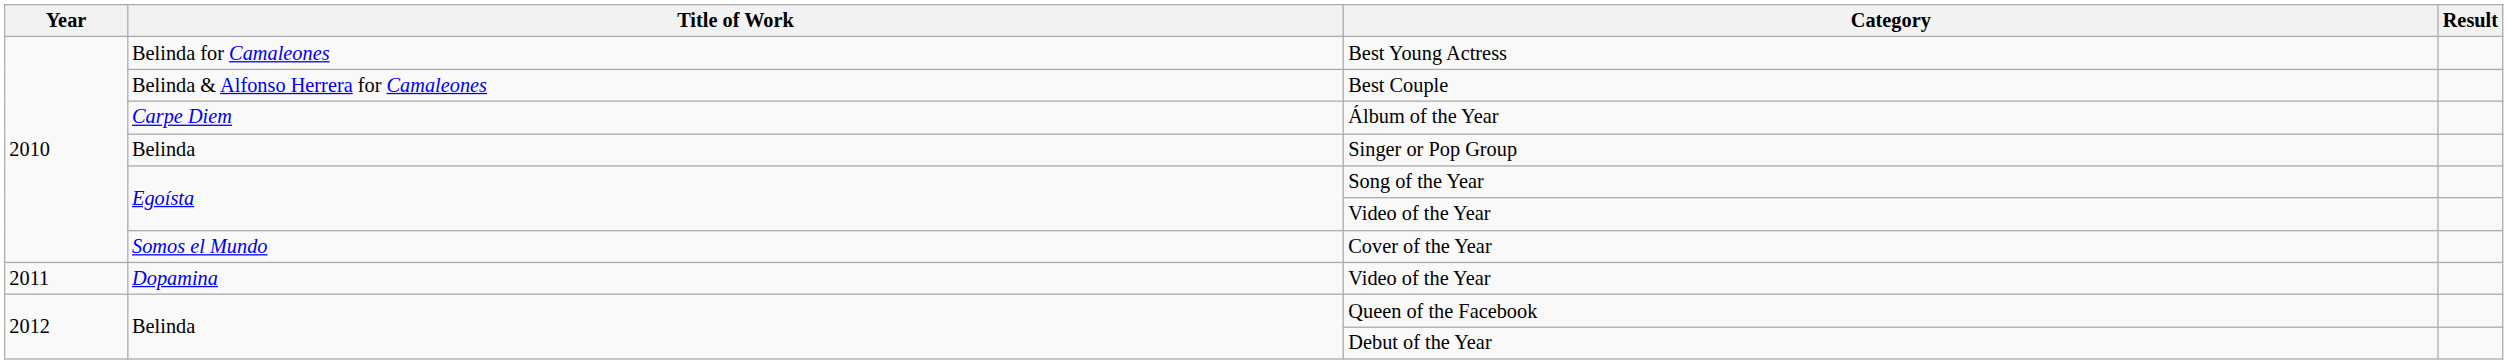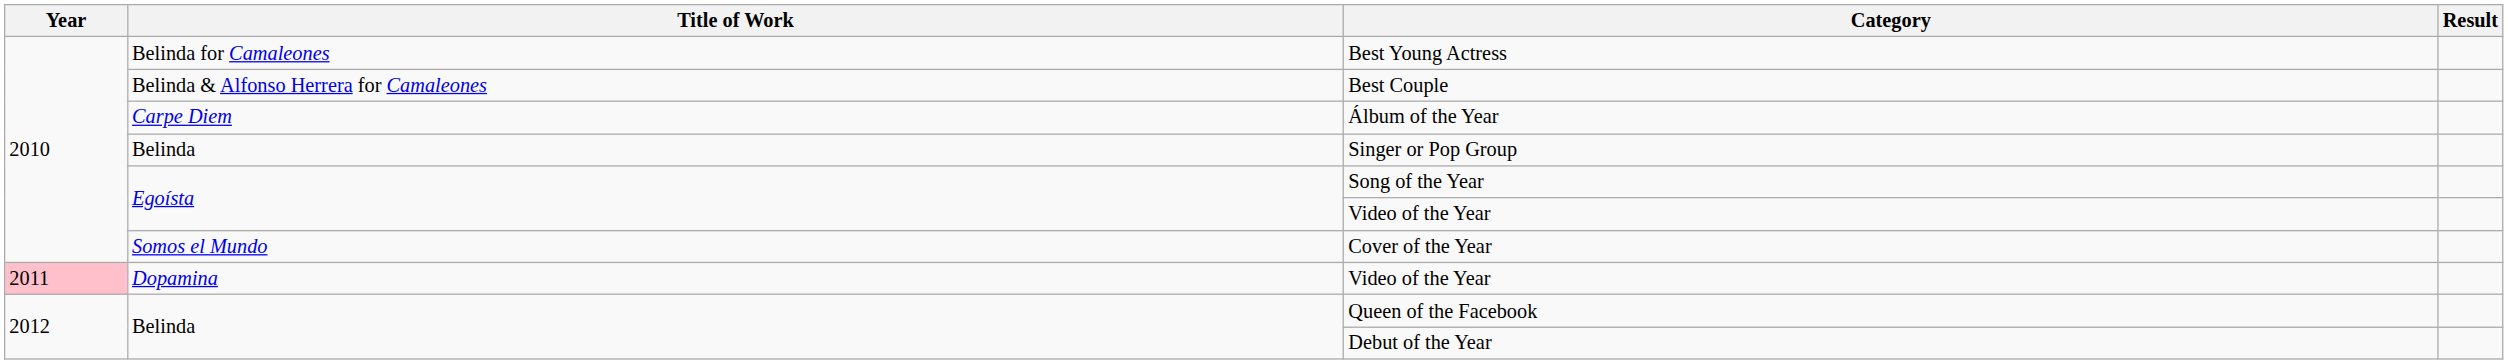(29, 278) no background -> (29, 278) pink background
